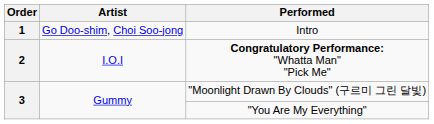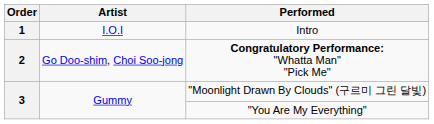(113, 30) Go Doo-shim, Choi Soo-jong -> (113, 30) I.O.I
(113, 60) I.O.I -> (113, 60) Go Doo-shim, Choi Soo-jong
